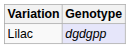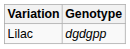(86, 33) lavender background -> (86, 33) no background
